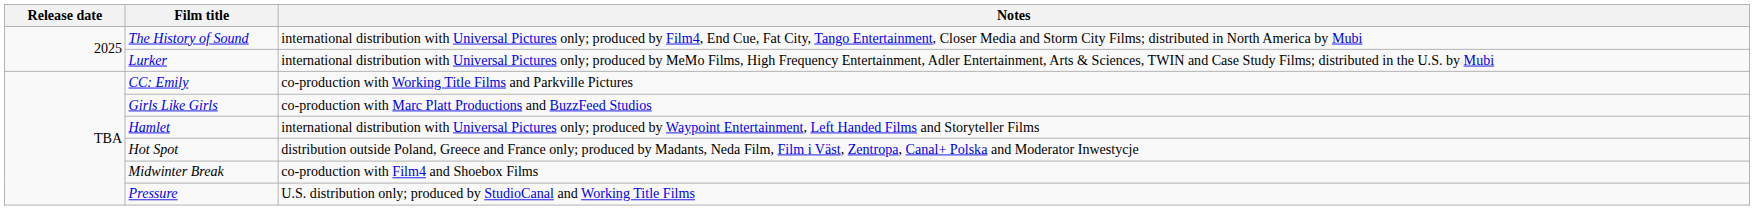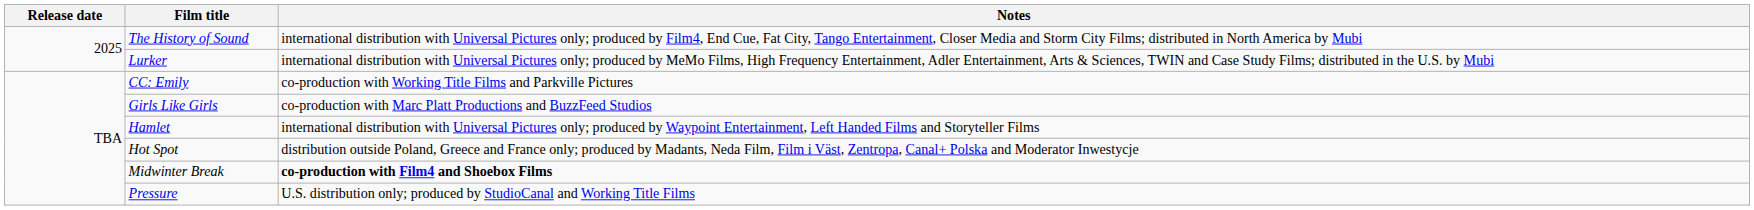(410, 171) normal -> (417, 171) bold
